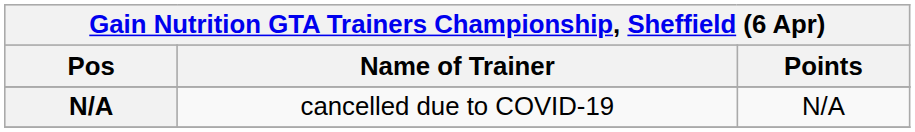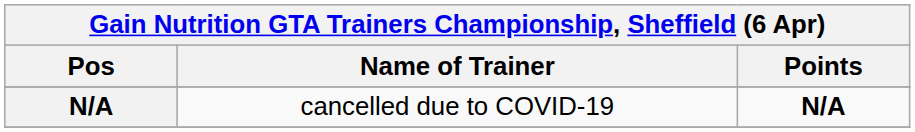(823, 106) normal -> (823, 106) bold
